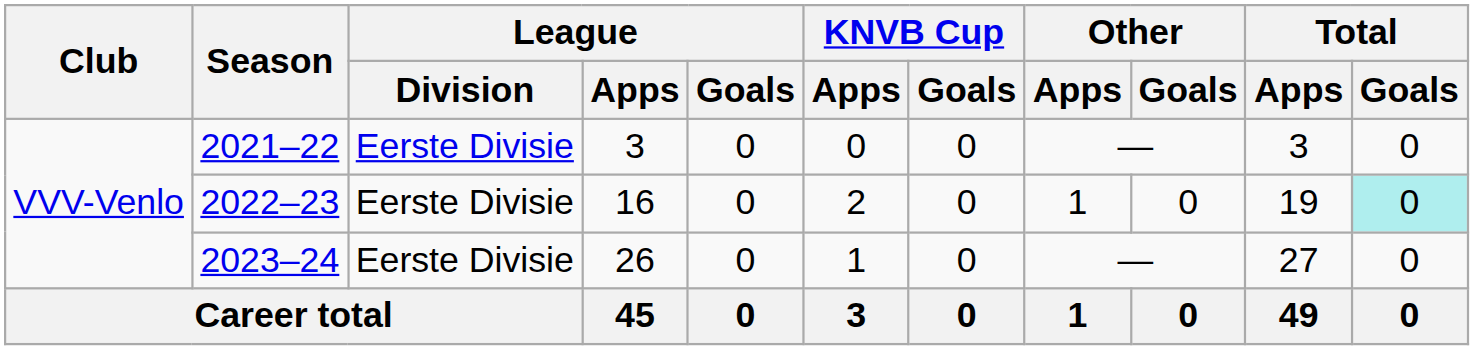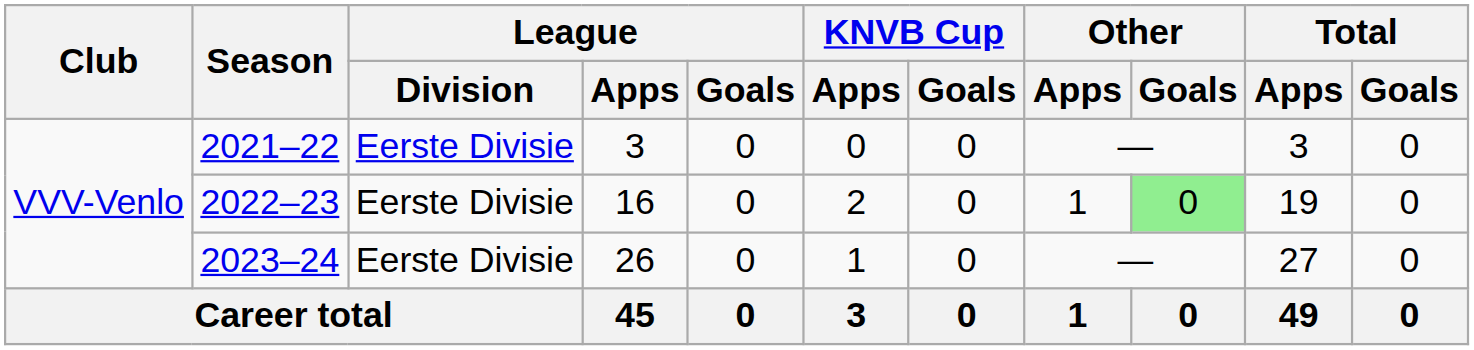(1188, 202) no background -> (1188, 202) lightgreen background
(1409, 202) paleturquoise background -> (1409, 202) no background
